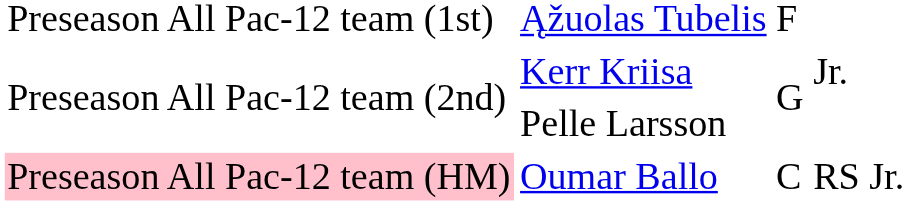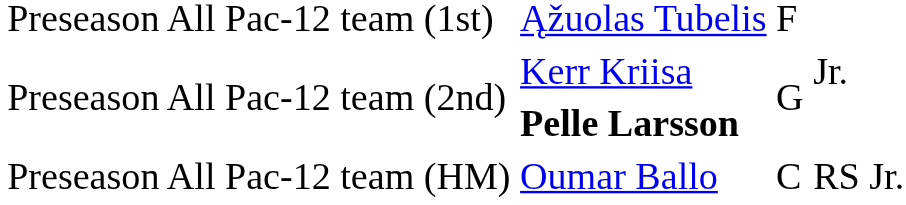(623, 123) normal -> (630, 123) bold
(259, 175) pink background -> (259, 175) no background
